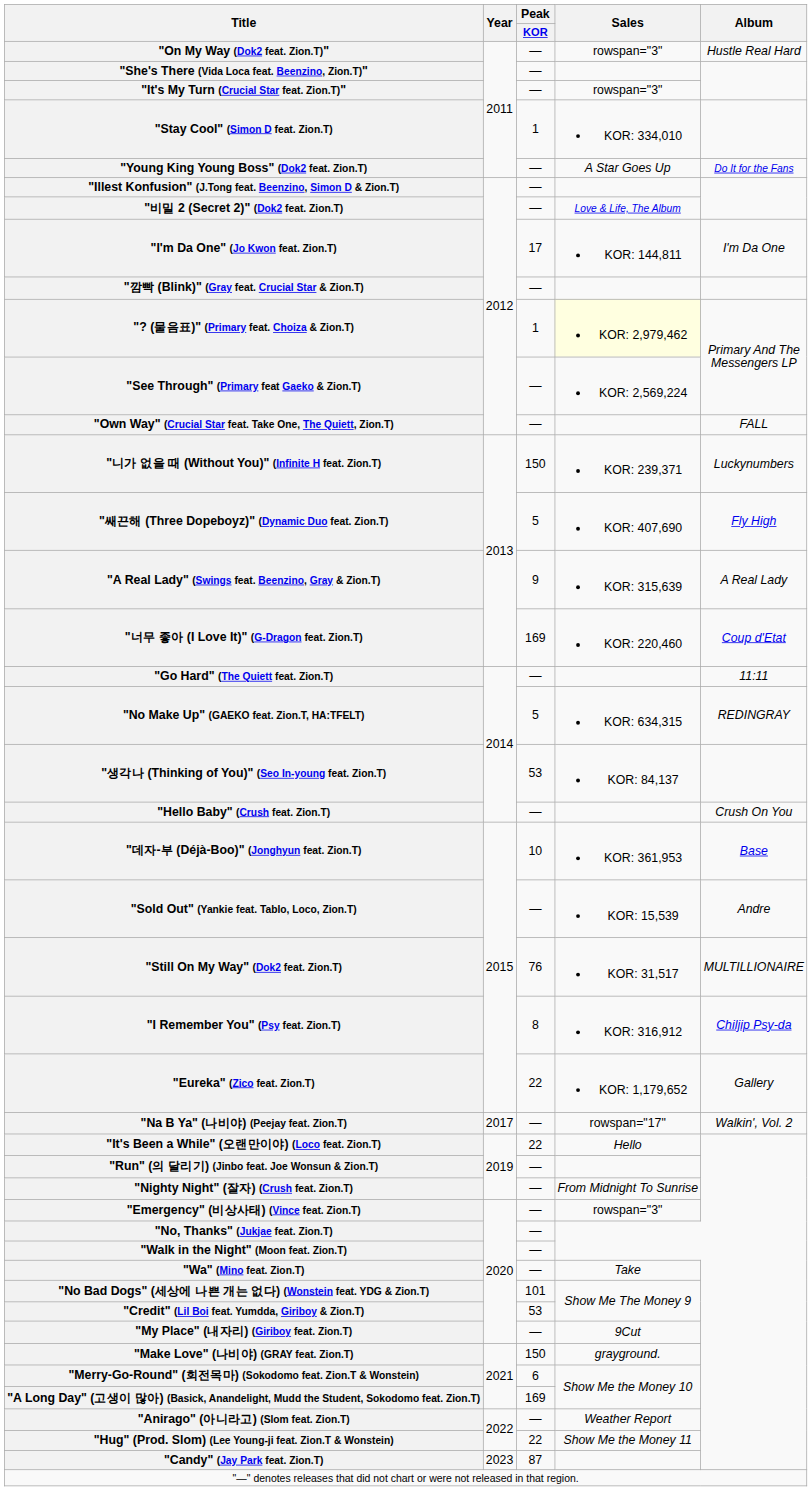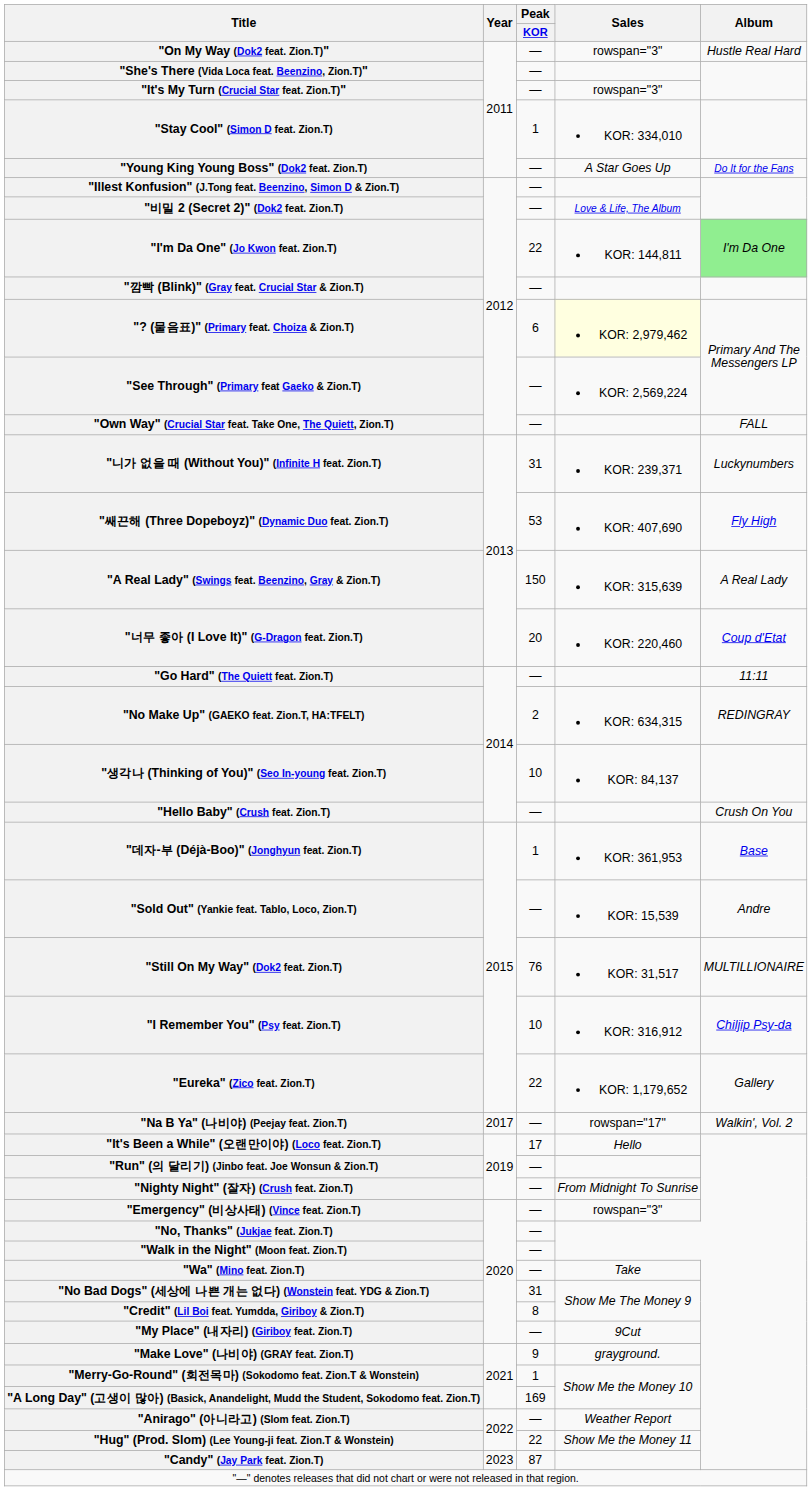(535, 248) 17 -> (535, 248) 22
(754, 248) no background -> (754, 248) lightgreen background
(535, 328) 1 -> (535, 328) 6
(535, 463) 150 -> (535, 463) 31
(535, 521) 5 -> (535, 521) 53
(535, 579) 9 -> (535, 579) 150
(535, 637) 169 -> (535, 637) 20
(535, 715) 5 -> (535, 715) 2
(535, 773) 53 -> (535, 773) 10
(535, 850) 10 -> (535, 850) 1
(535, 1025) 8 -> (535, 1025) 10
(535, 1144) 22 -> (535, 1144) 17
(535, 1290) 101 -> (535, 1290) 31
(535, 1311) 53 -> (535, 1311) 8
(535, 1354) 150 -> (535, 1354) 9
(535, 1376) 6 -> (535, 1376) 1
